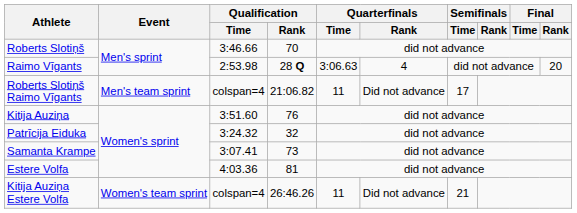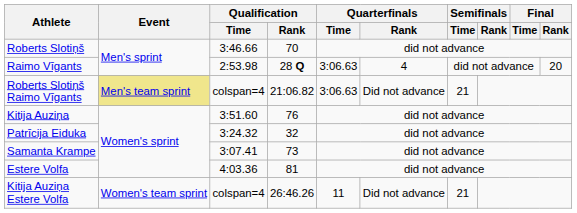(146, 91) no background -> (146, 91) khaki background
(338, 91) 11 -> (338, 91) 3:06.63
(463, 91) 17 -> (463, 91) 21
